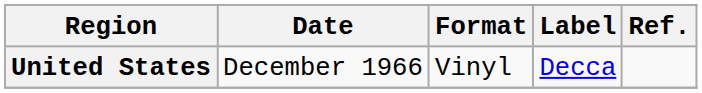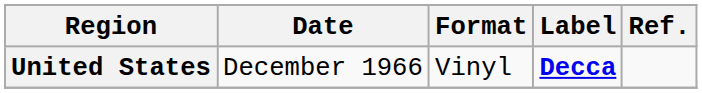(578, 68) normal -> (578, 68) bold
